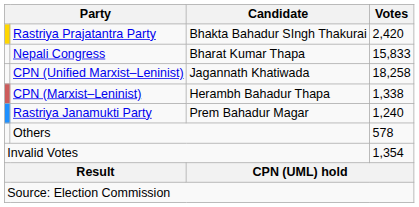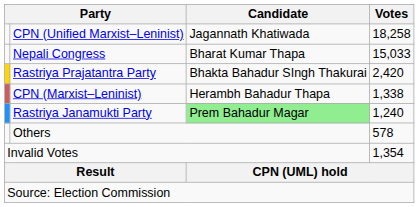rows swapped: (98, 73) <-> (84, 34)
(392, 53) 15,833 -> (392, 53) 15,033
(249, 113) no background -> (249, 113) lightgreen background
